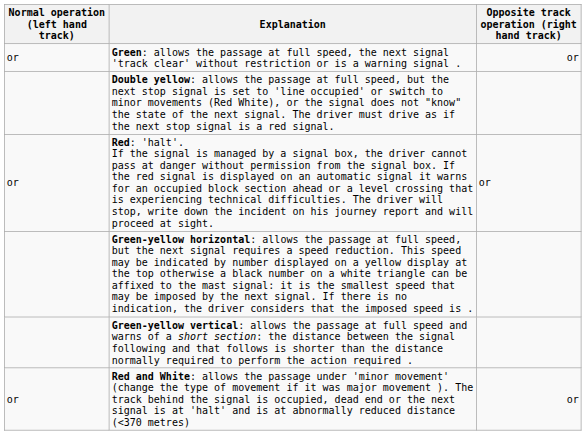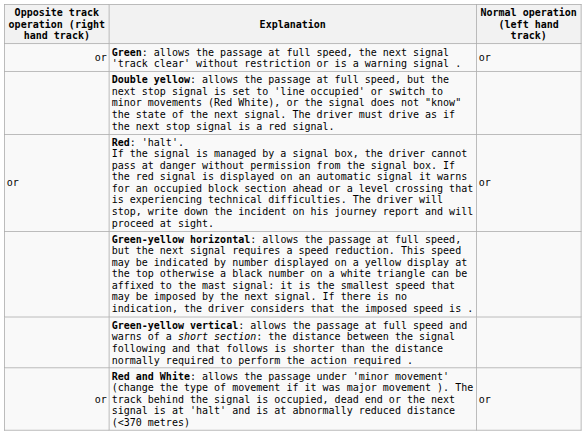columns swapped: (57, 24) <-> (529, 24)
